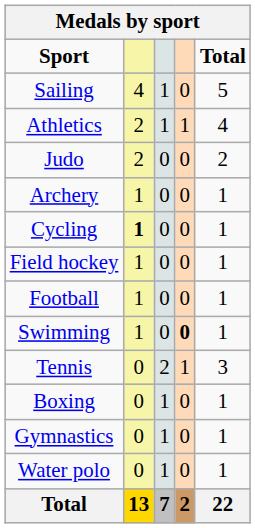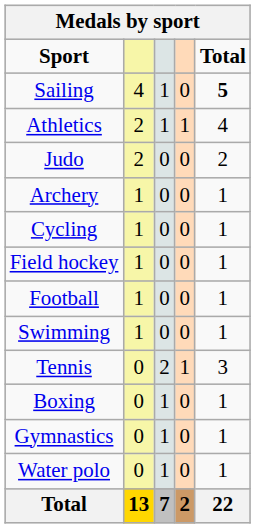(223, 90) normal -> (223, 90) bold
(139, 229) bold -> (139, 229) normal
(185, 332) bold -> (185, 332) normal
